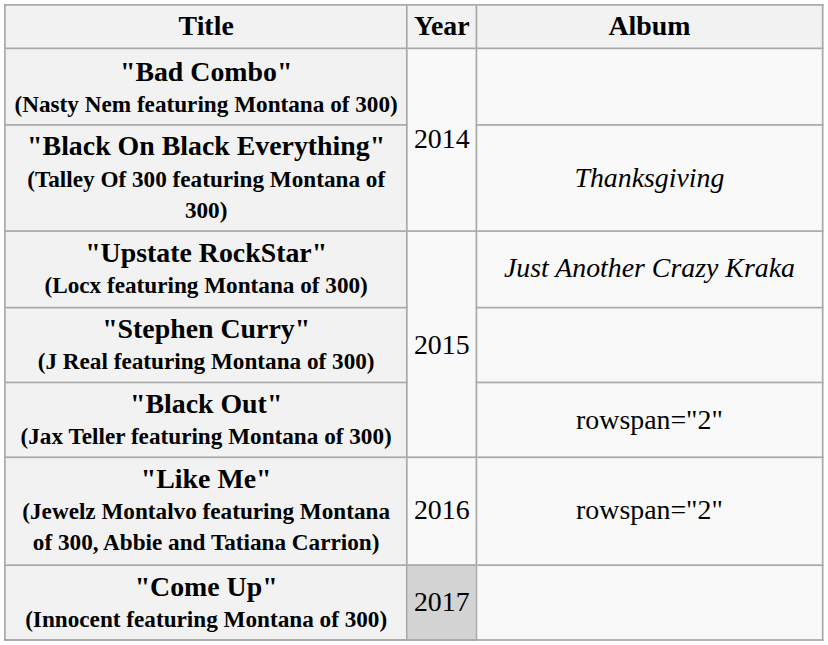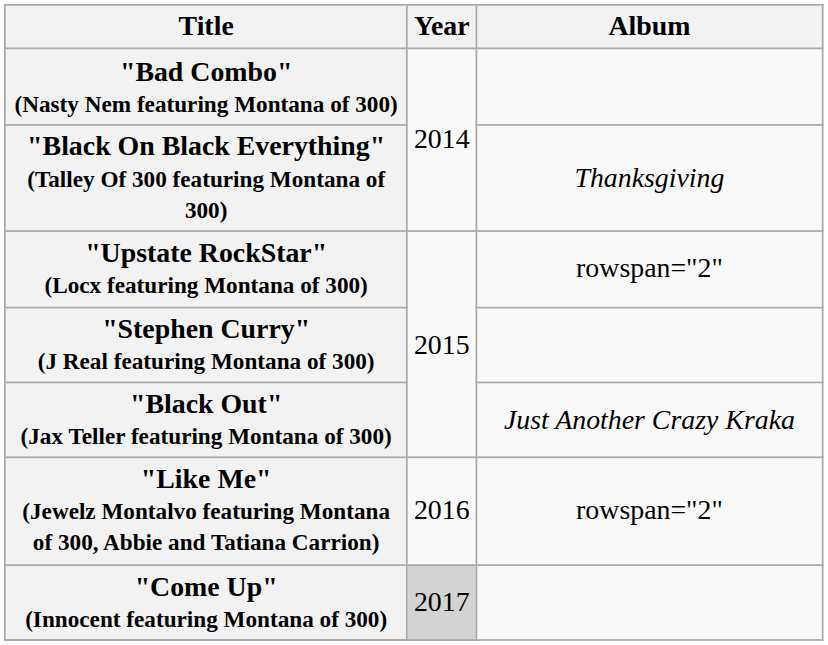(649, 268) Just Another Crazy Kraka -> (649, 268) rowspan="2"
(649, 419) rowspan="2" -> (649, 419) Just Another Crazy Kraka
